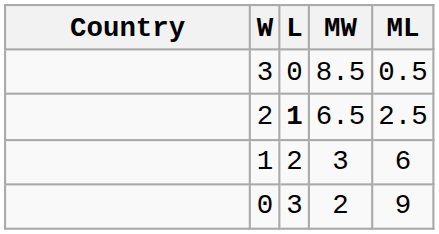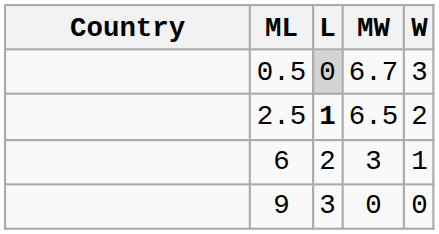columns swapped: (265, 27) <-> (403, 27)
(295, 72) no background -> (327, 72) lightgrey background
(341, 72) 8.5 -> (373, 72) 6.7
(341, 206) 2 -> (373, 206) 0
